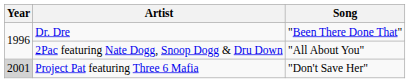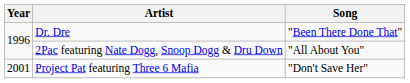(19, 68) lightgrey background -> (19, 68) no background
